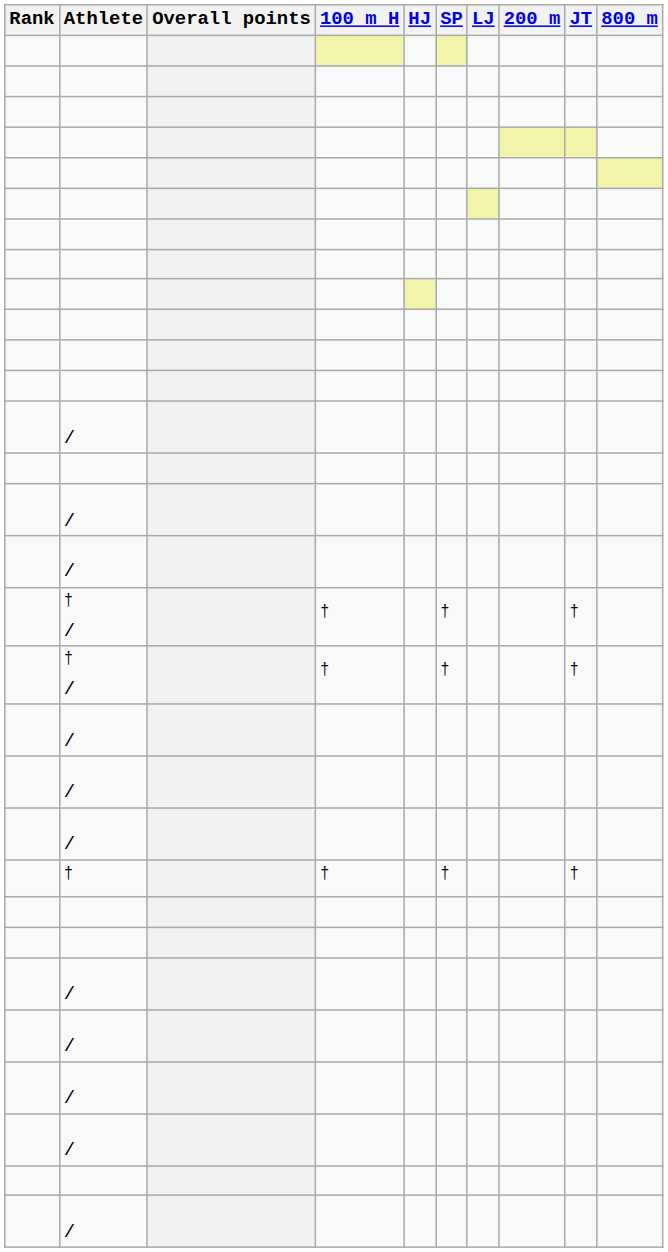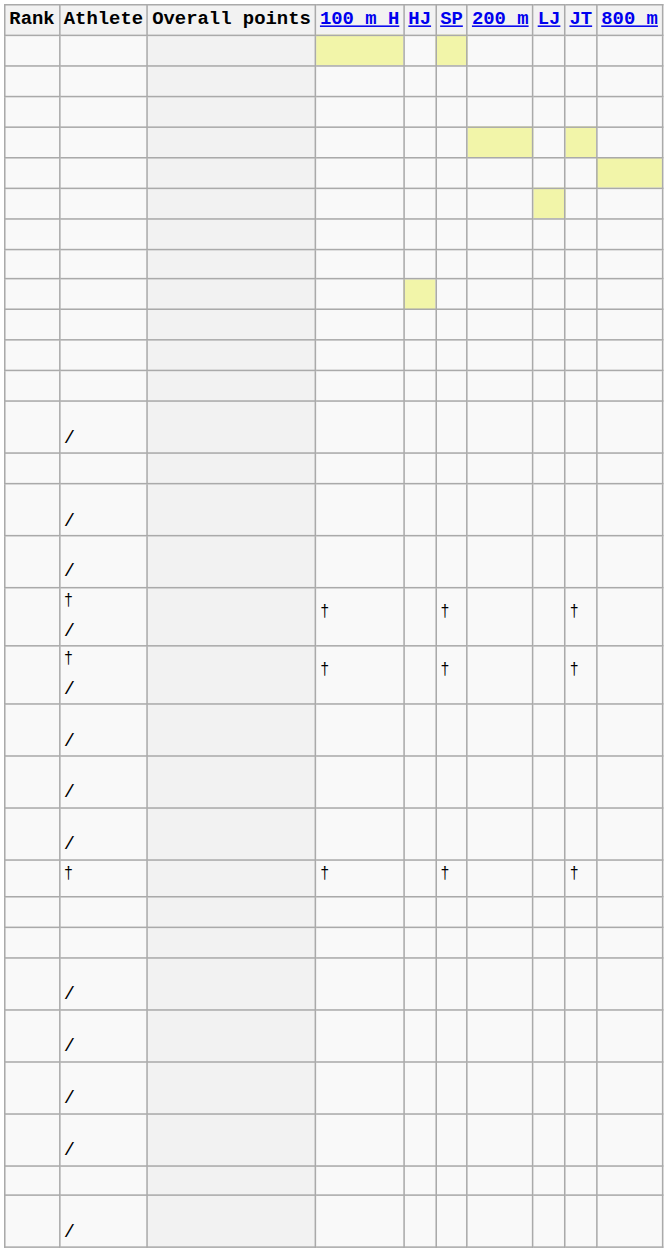columns swapped: (532, 20) <-> (483, 20)
